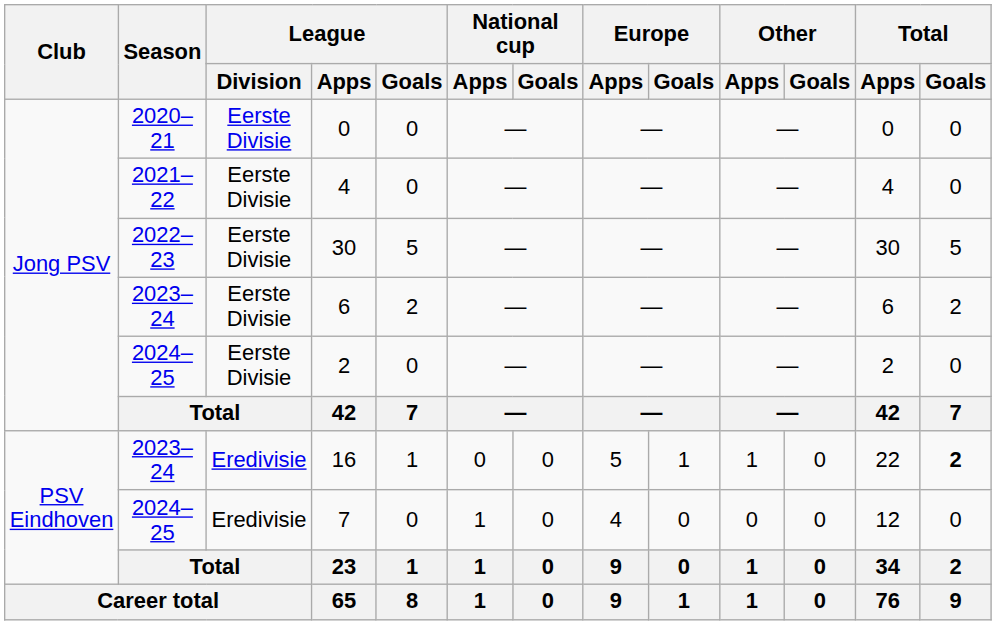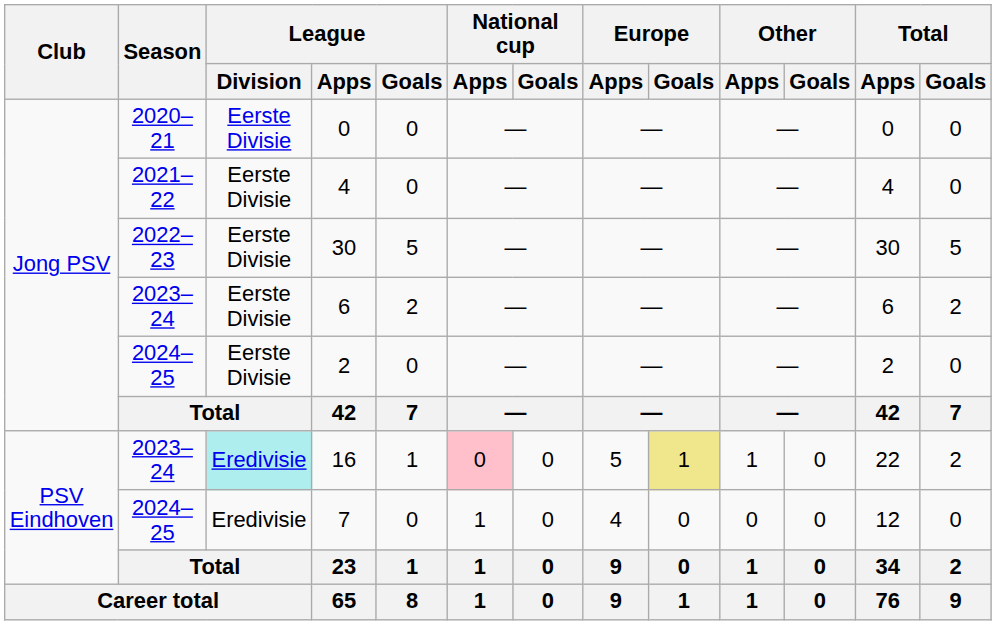(259, 460) no background -> (259, 460) paleturquoise background
(480, 460) no background -> (480, 460) pink background
(684, 460) no background -> (684, 460) khaki background
(956, 460) bold -> (956, 460) normal
